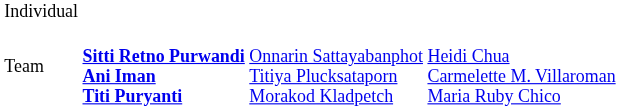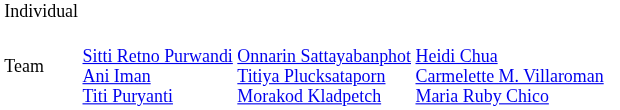(164, 76) bold -> (158, 76) normal
